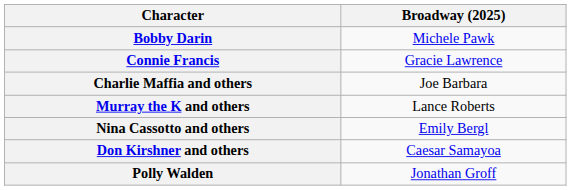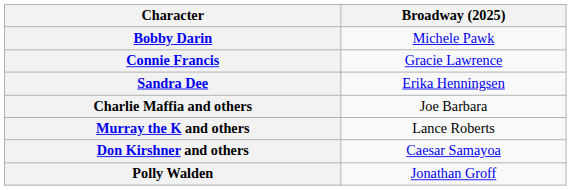+ row: (173, 83)
- row: (173, 128)
